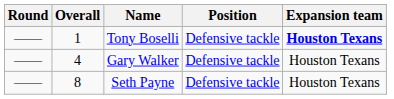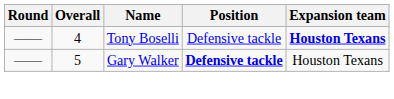(78, 37) 1 -> (78, 37) 4
(78, 60) 4 -> (78, 60) 5
(232, 60) normal -> (234, 60) bold
- row: (143, 82)
